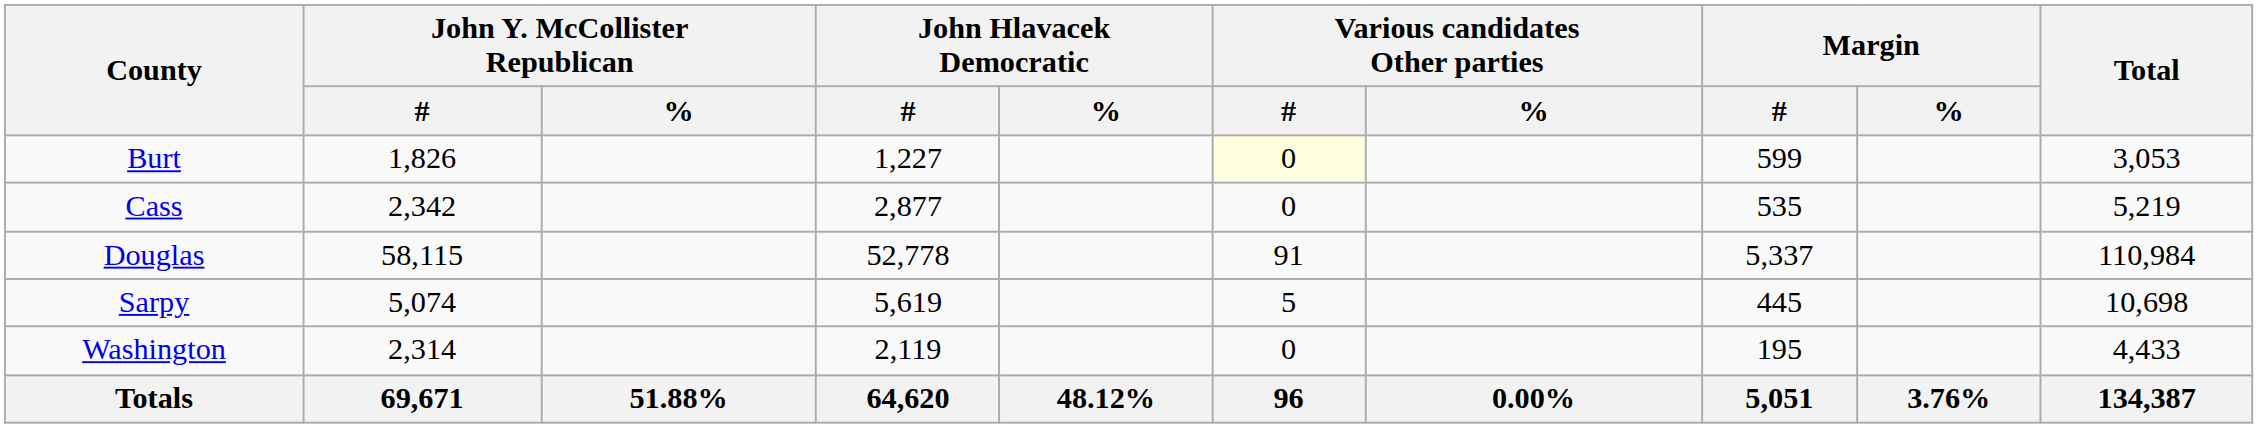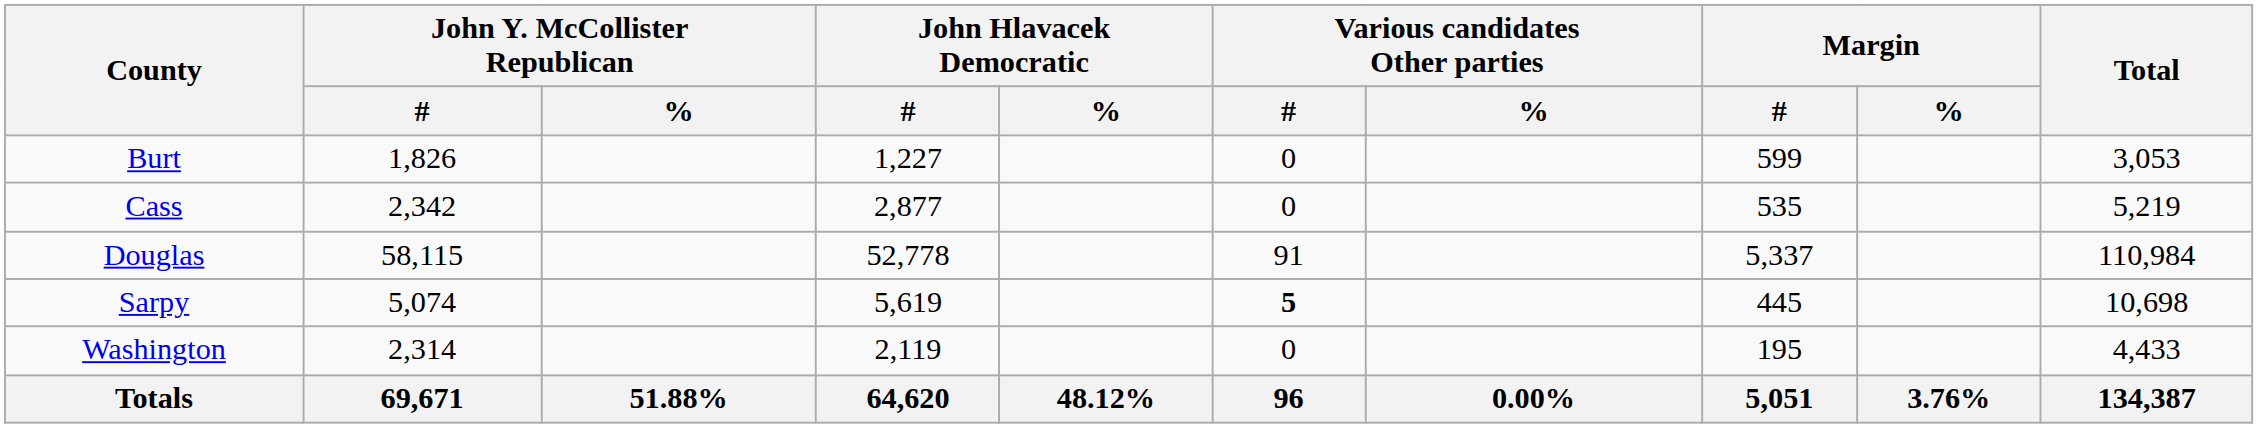(1289, 158) lightyellow background -> (1289, 158) no background
(1289, 302) normal -> (1289, 302) bold
